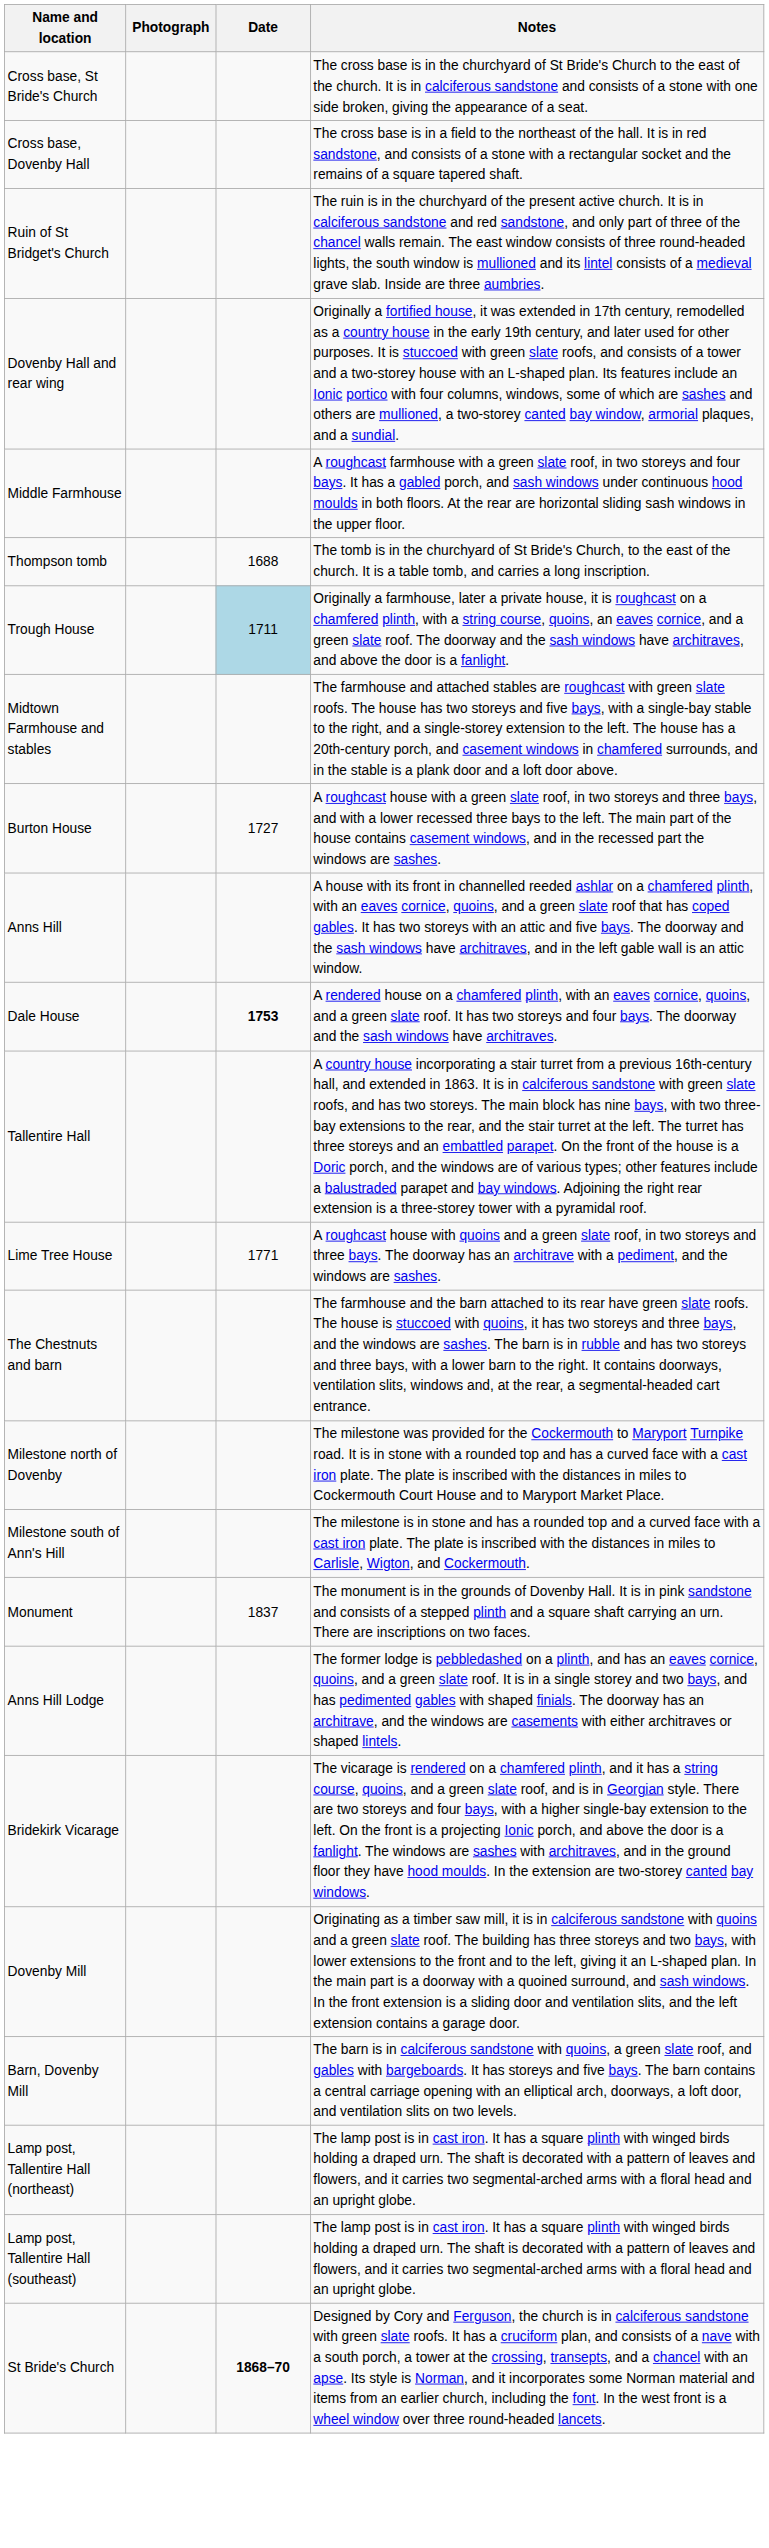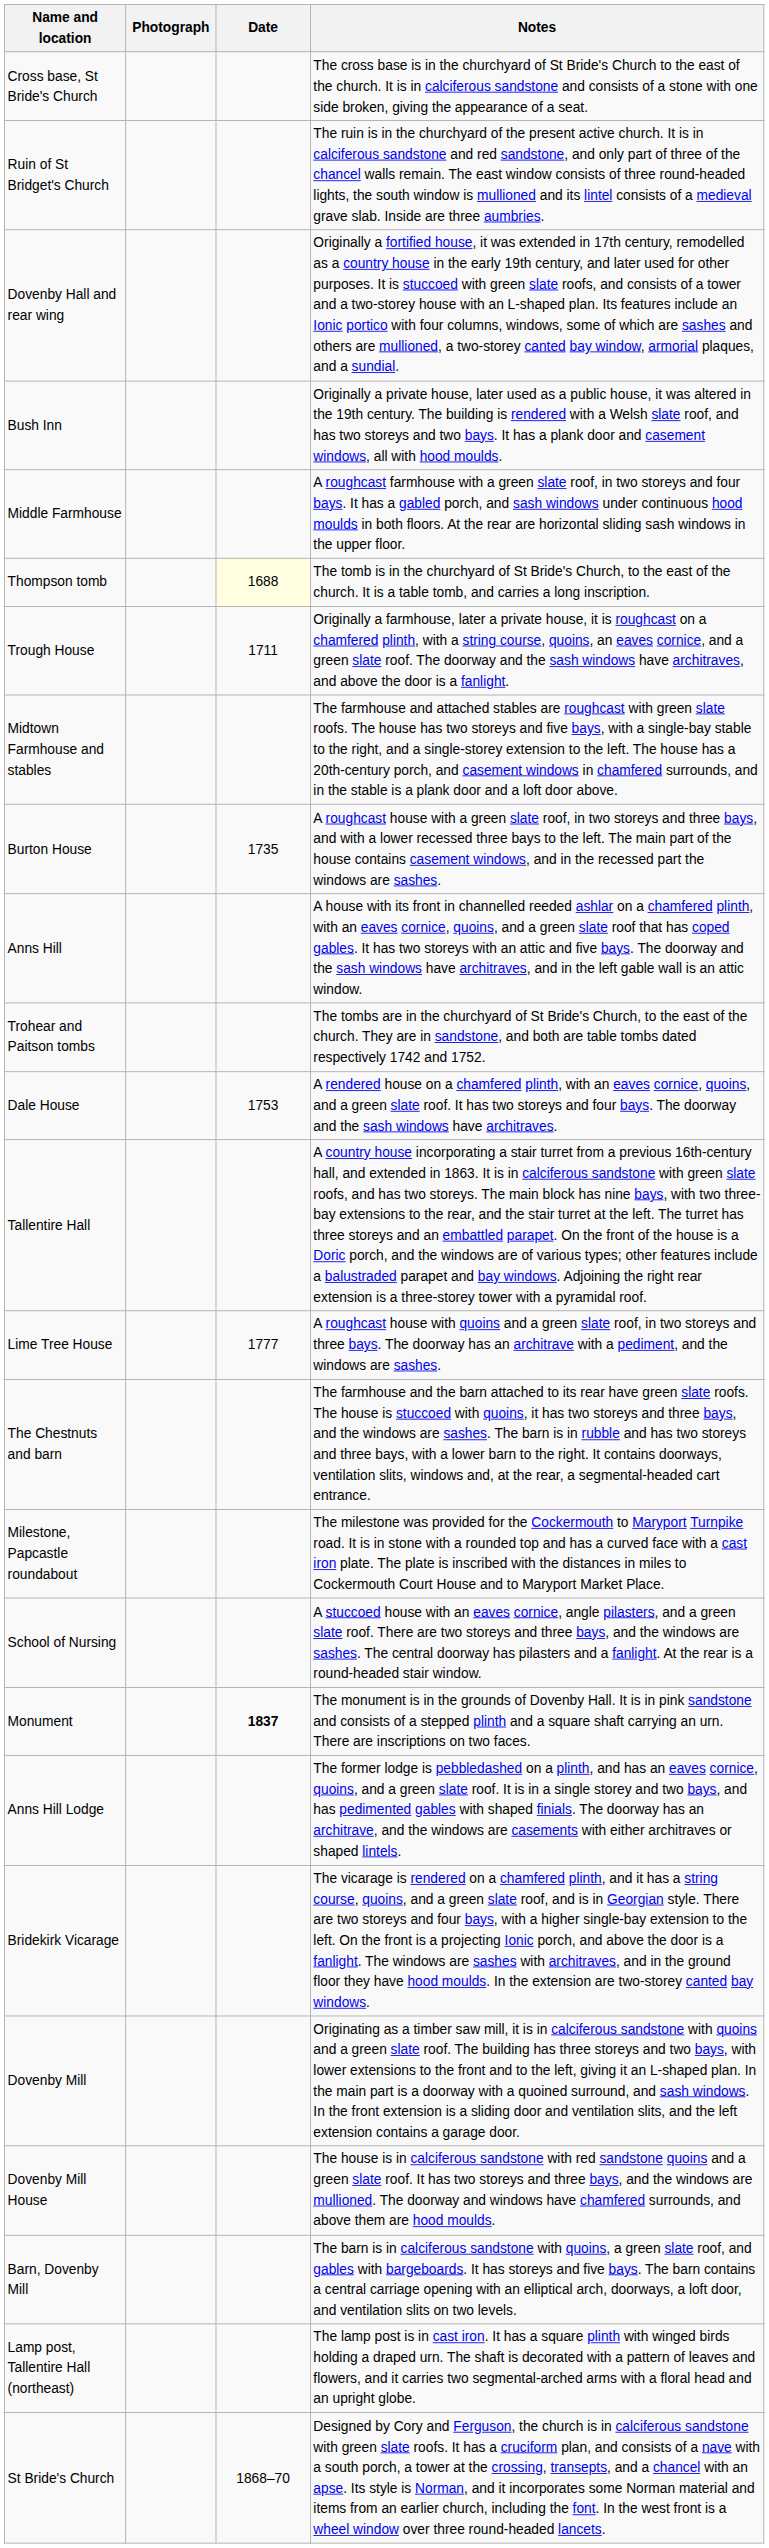- row: (49, 154)
+ row: (35, 425)
(263, 561) no background -> (263, 582) lightyellow background
(263, 629) lightblue background -> (263, 650) no background
(263, 828) 1727 -> (263, 849) 1735
+ row: (51, 1037)
(263, 1016) bold -> (263, 1105) normal
(263, 1256) 1771 -> (263, 1345) 1777
- row: (62, 1465)
+ row: (42, 1553)
- row: (63, 1543)
+ row: (62, 1642)
(263, 1611) normal -> (263, 1721) bold
+ row: (47, 2190)
- row: (49, 2258)
(263, 2368) bold -> (263, 2477) normal
